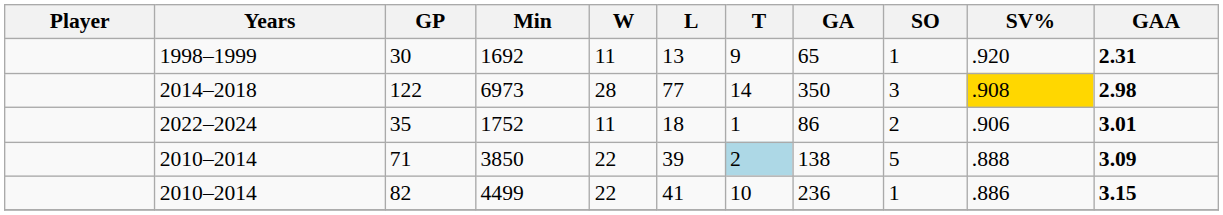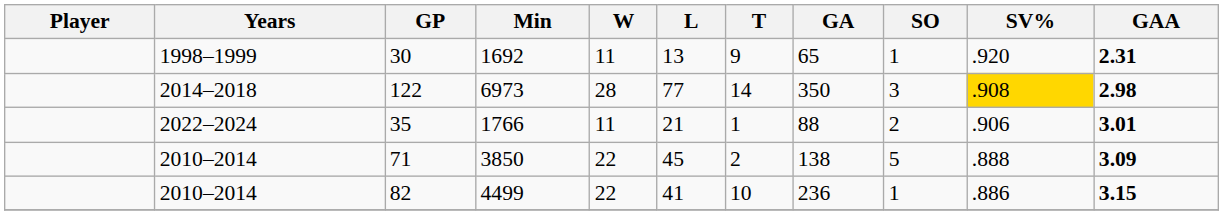(502, 124) 1752 -> (502, 124) 1766
(673, 124) 18 -> (673, 124) 21
(809, 124) 86 -> (809, 124) 88
(673, 158) 39 -> (673, 158) 45
(735, 158) lightblue background -> (735, 158) no background
